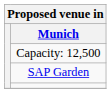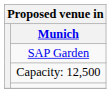(58, 53) Capacity: 12,500 -> (58, 53) SAP Garden
(58, 72) SAP Garden -> (58, 72) Capacity: 12,500
